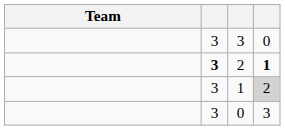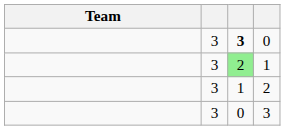(240, 40) normal -> (240, 40) bold
(214, 64) bold -> (214, 64) normal
(240, 64) no background -> (240, 64) lightgreen background
(266, 64) bold -> (266, 64) normal
(266, 88) lightgrey background -> (266, 88) no background
